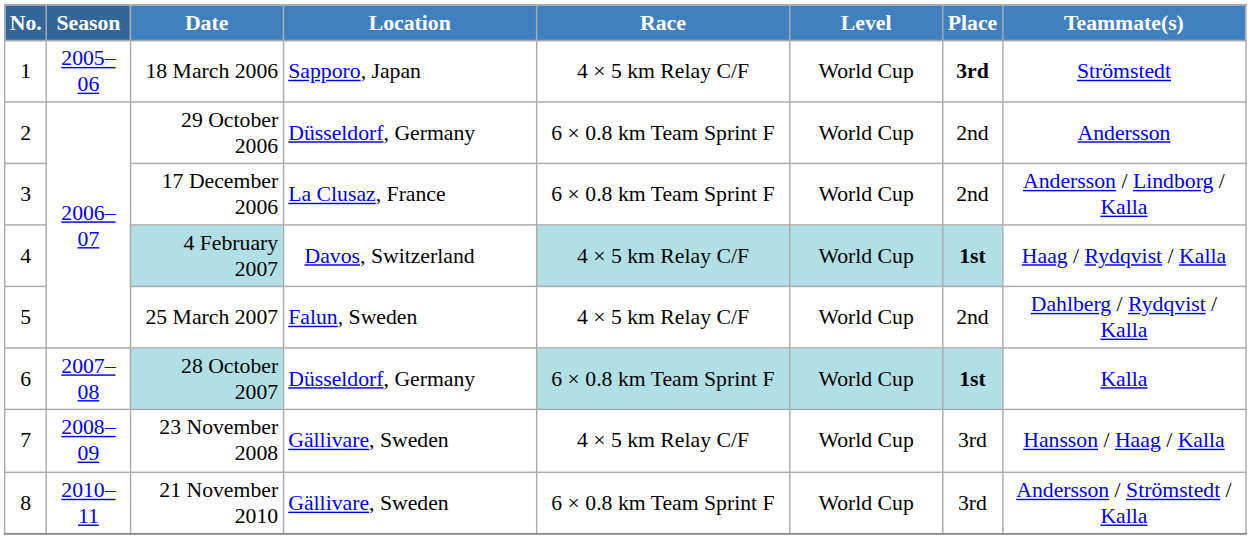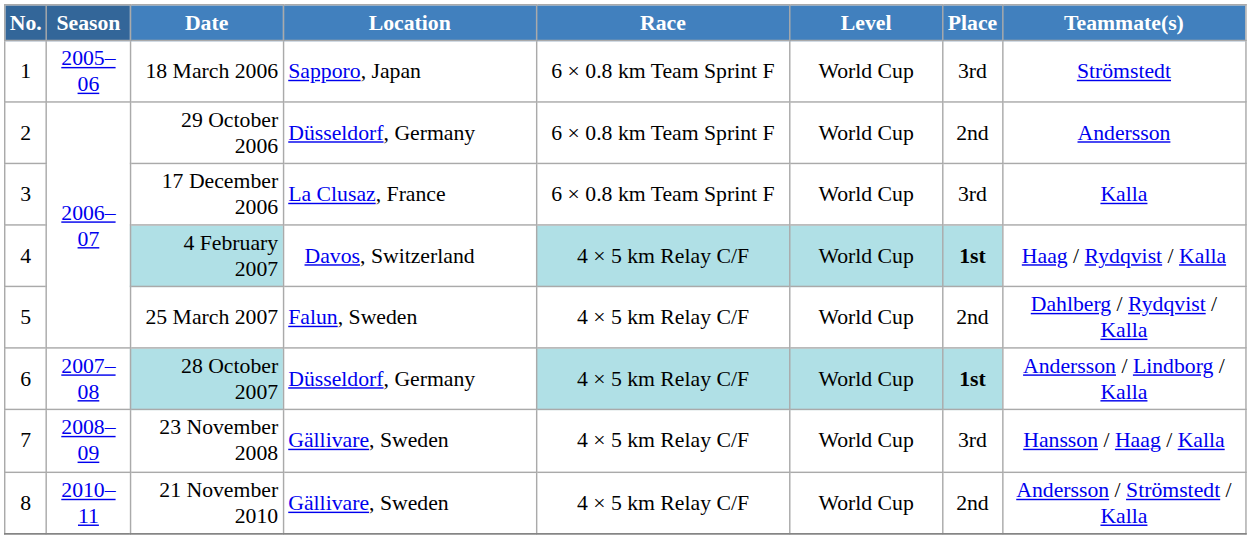(663, 71) 4 × 5 km Relay C/F -> (663, 71) 6 × 0.8 km Team Sprint F
(972, 71) bold -> (972, 71) normal
(972, 194) 2nd -> (972, 194) 3rd
(1124, 194) Andersson / Lindborg / Kalla -> (1124, 194) Kalla
(663, 379) 6 × 0.8 km Team Sprint F -> (663, 379) 4 × 5 km Relay C/F
(1124, 379) Kalla -> (1124, 379) Andersson / Lindborg / Kalla
(663, 502) 6 × 0.8 km Team Sprint F -> (663, 502) 4 × 5 km Relay C/F
(972, 502) 3rd -> (972, 502) 2nd
